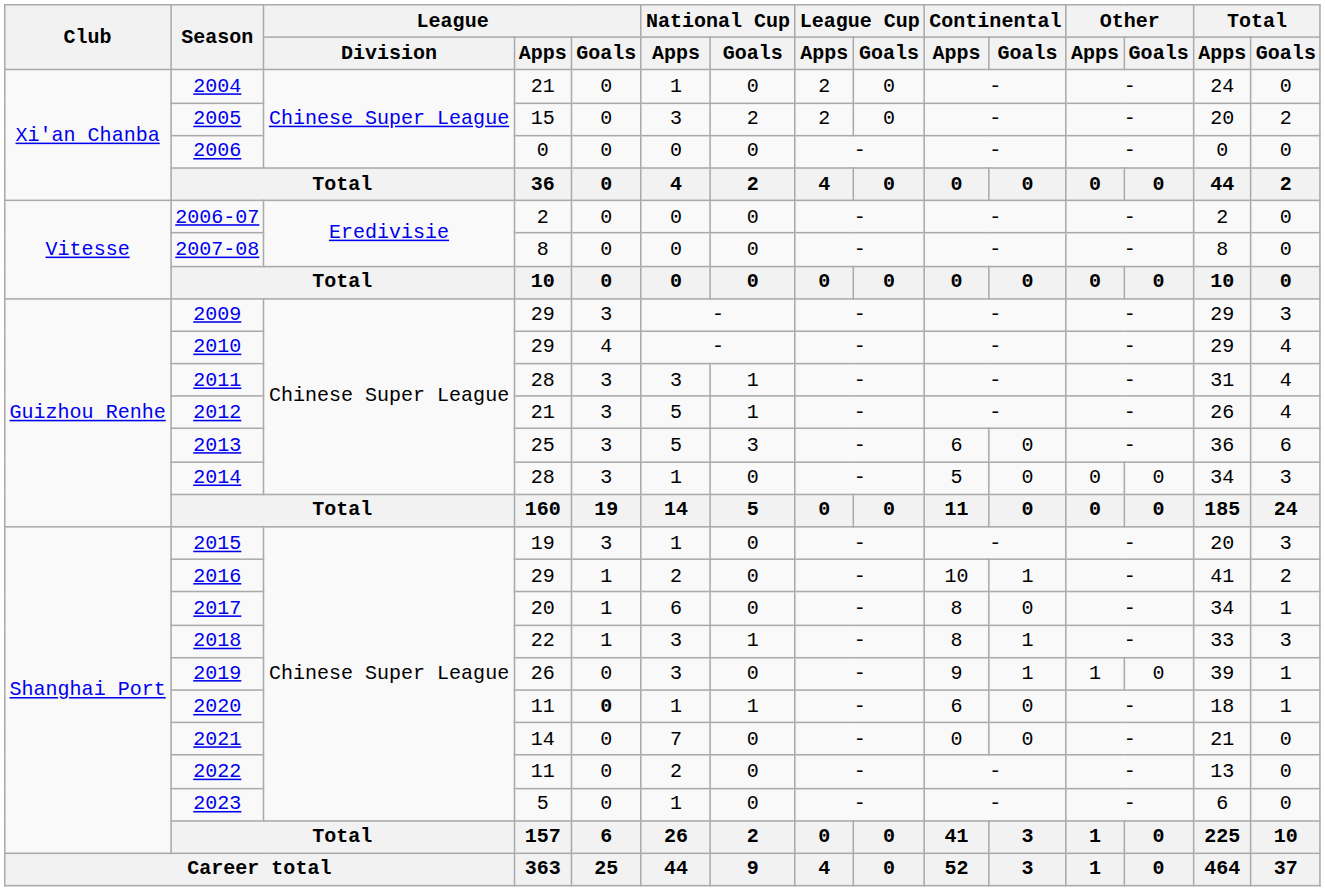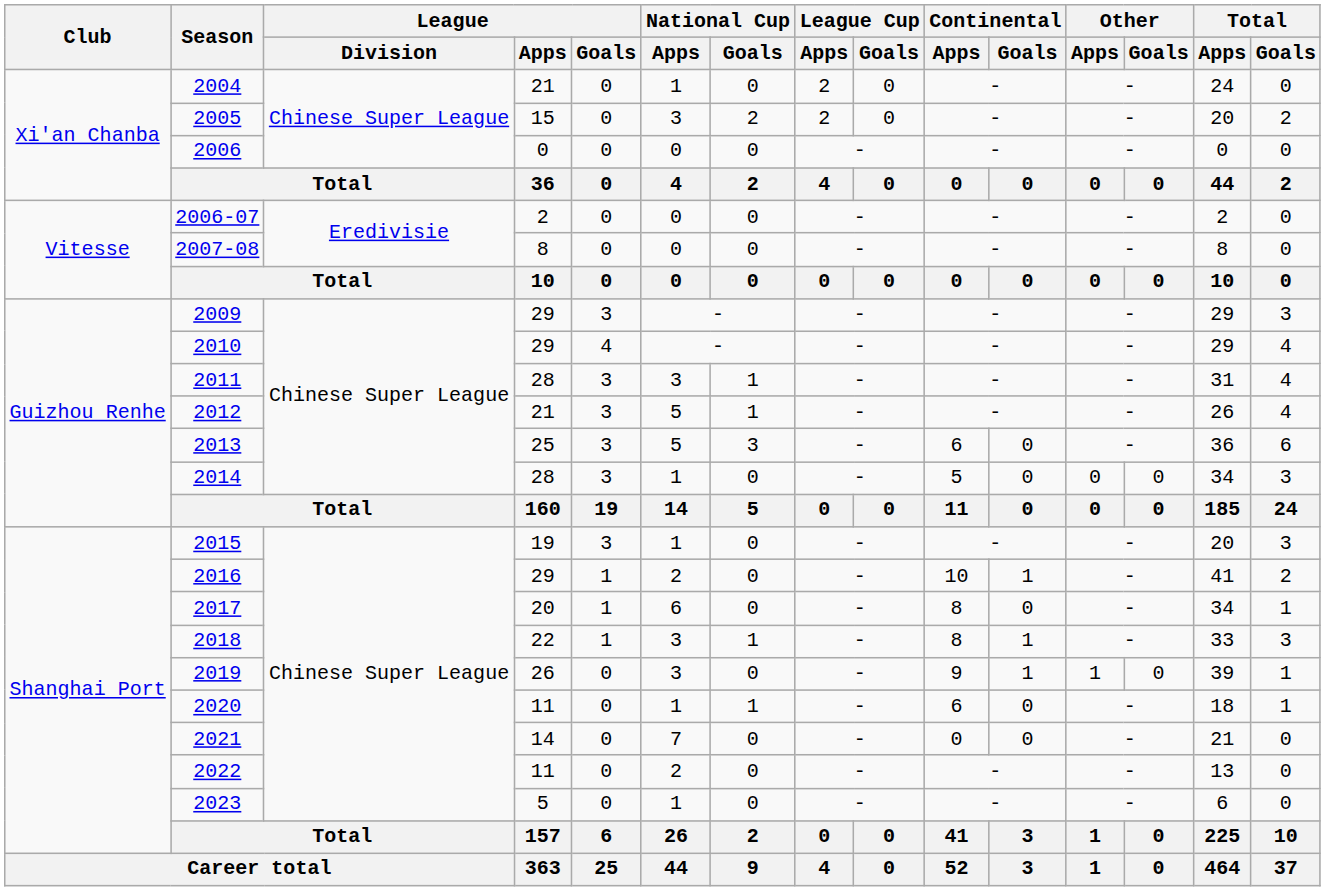(606, 706) bold -> (606, 706) normal
